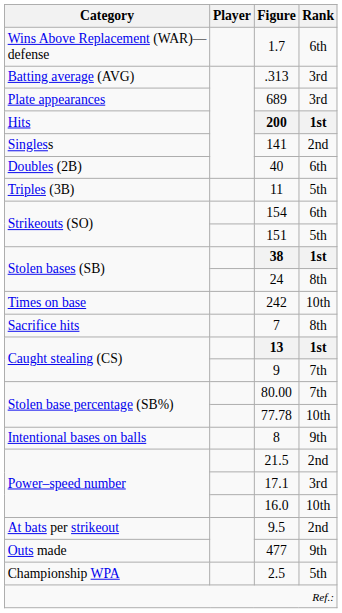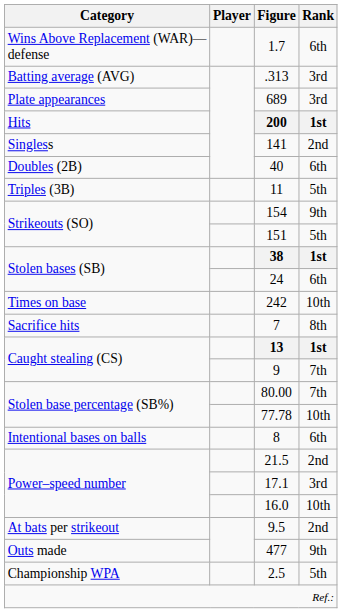(318, 212) 6th -> (318, 212) 9th
(318, 280) 8th -> (318, 280) 6th
(318, 438) 9th -> (318, 438) 6th
